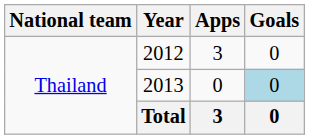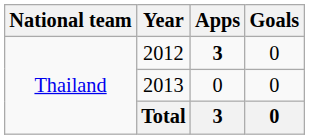(218, 52) normal -> (218, 52) bold
(274, 85) lightblue background -> (274, 85) no background
